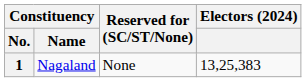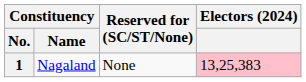(230, 64) no background -> (230, 64) pink background
